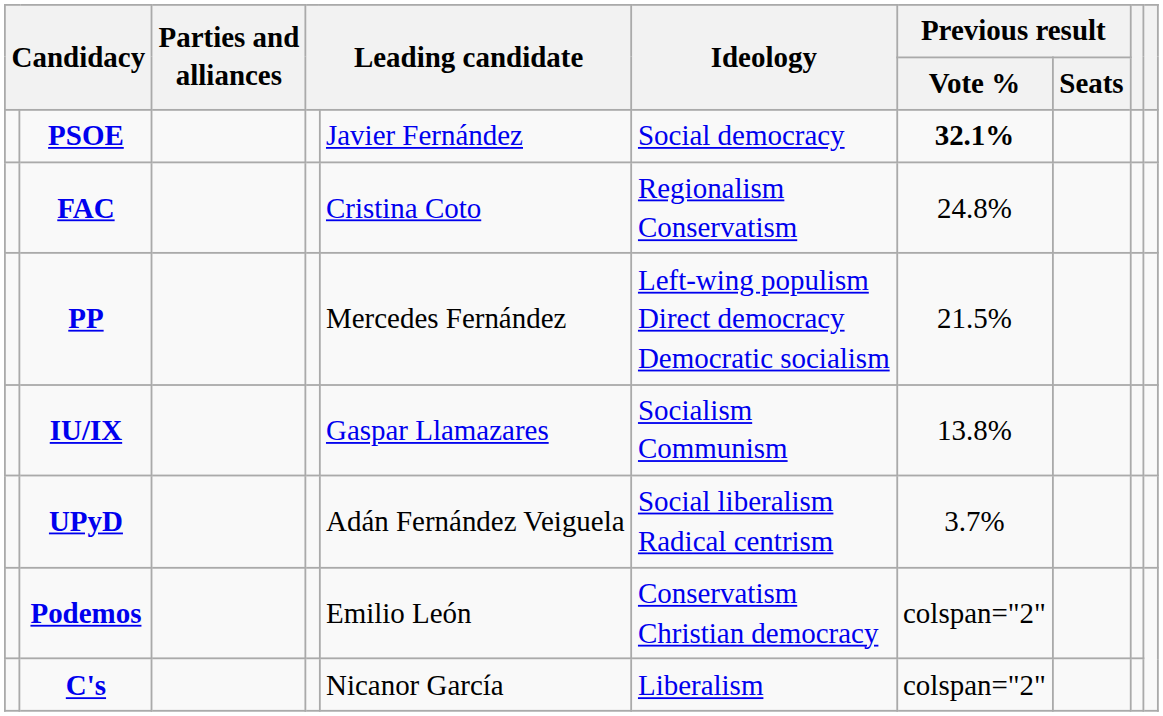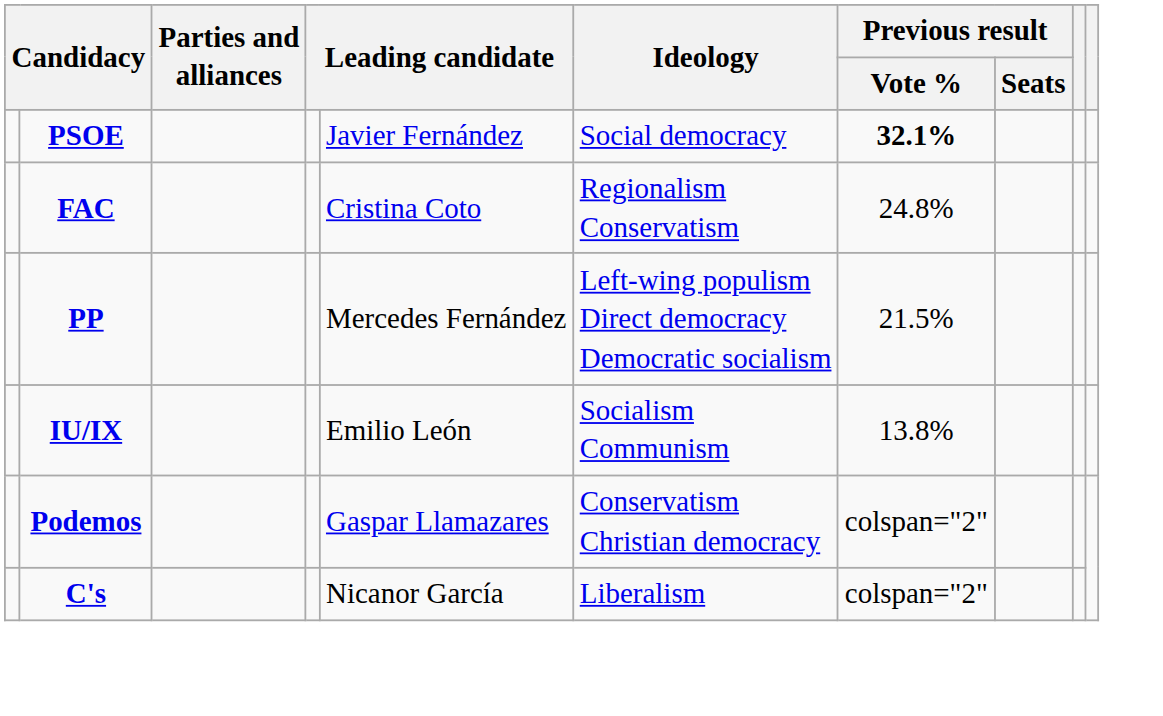(437, 430) Gaspar Llamazares -> (399, 430) Emilio León
- row: (86, 521)
(399, 613) Emilio León -> (437, 521) Gaspar Llamazares
